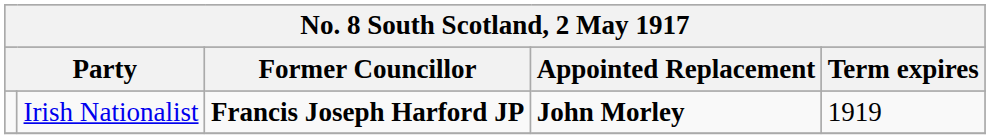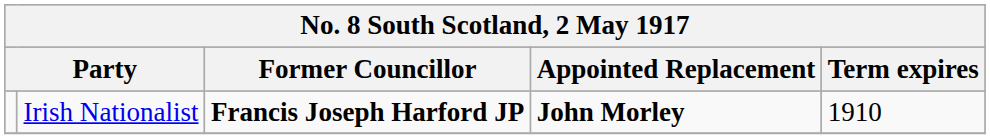(855, 111) 1919 -> (855, 111) 1910
